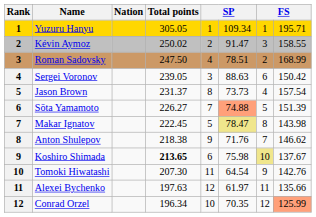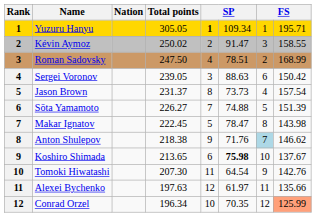(210, 28) normal -> (210, 28) bold
(237, 108) lightsalmon background -> (237, 108) no background
(237, 124) khaki background -> (237, 124) no background
(265, 140) no background -> (265, 140) lightblue background
(173, 156) bold -> (173, 156) normal
(237, 156) normal -> (237, 156) bold
(265, 156) khaki background -> (265, 156) no background
